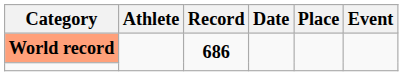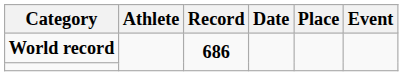(62, 47) lightsalmon background -> (62, 47) no background
